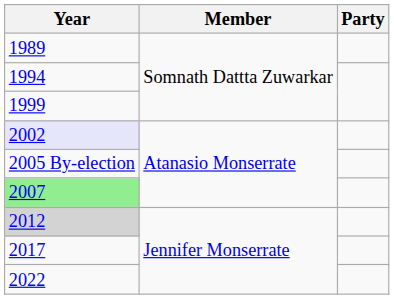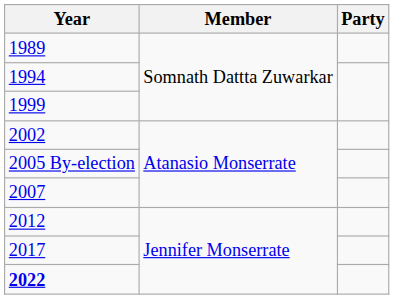(27, 134) lavender background -> (27, 134) no background
(27, 192) lightgreen background -> (27, 192) no background
(27, 221) lightgrey background -> (27, 221) no background
(27, 279) normal -> (27, 279) bold
